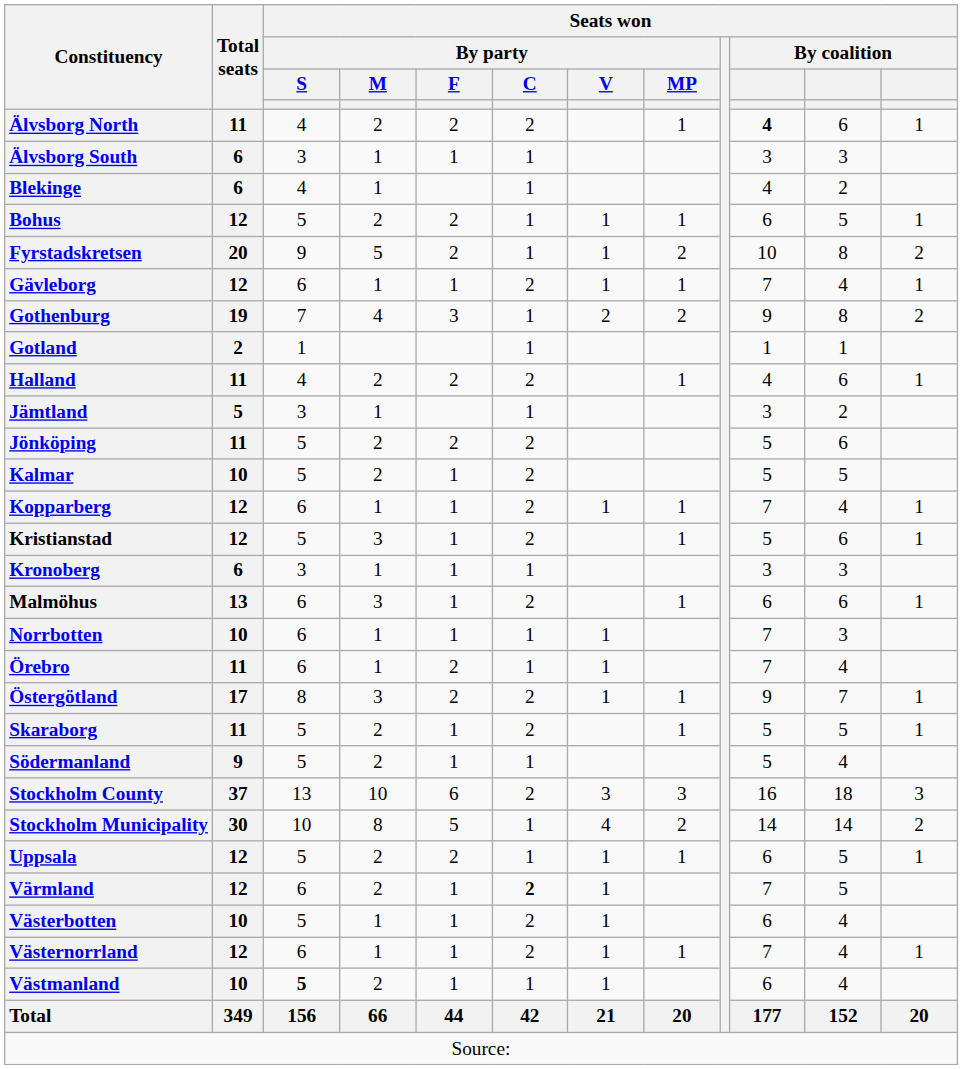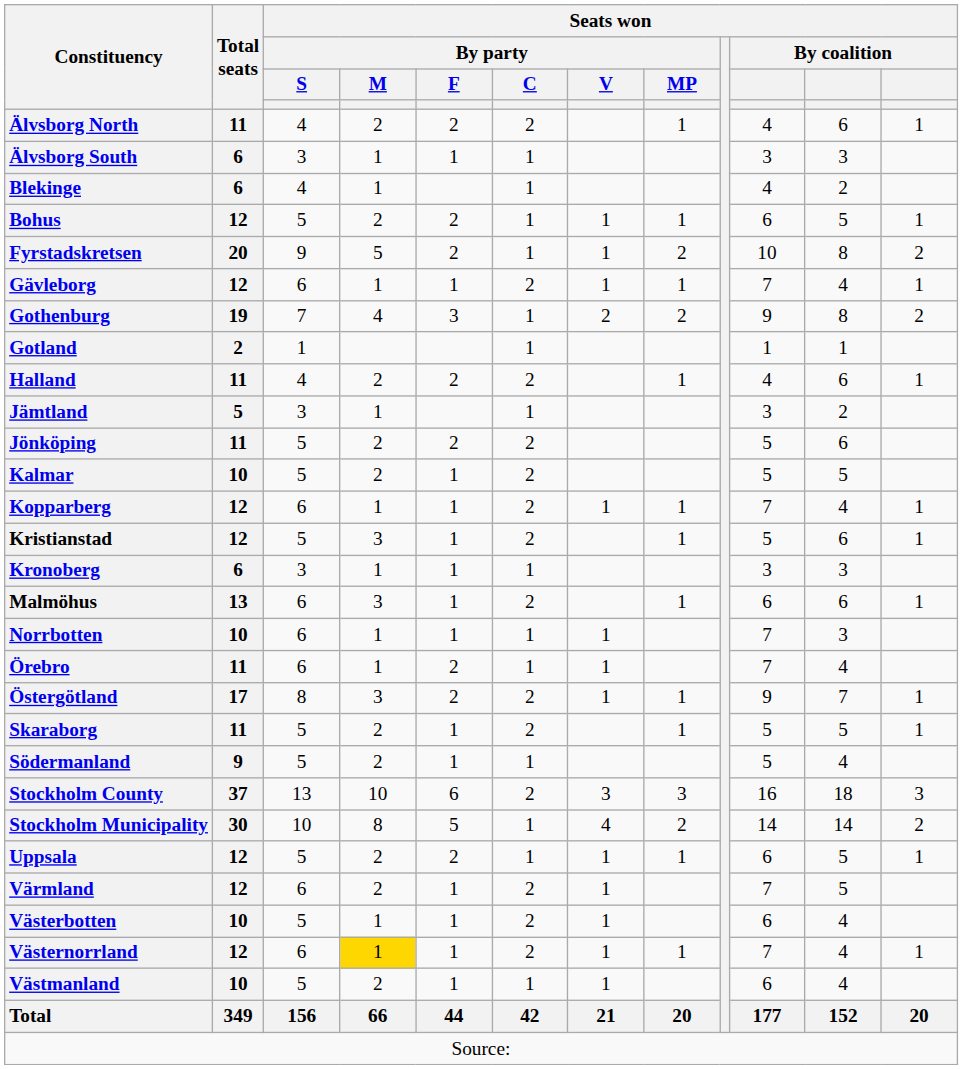(767, 125) bold -> (767, 125) normal
(530, 889) bold -> (530, 889) normal
(378, 952) no background -> (378, 952) gold background
(302, 984) bold -> (302, 984) normal
